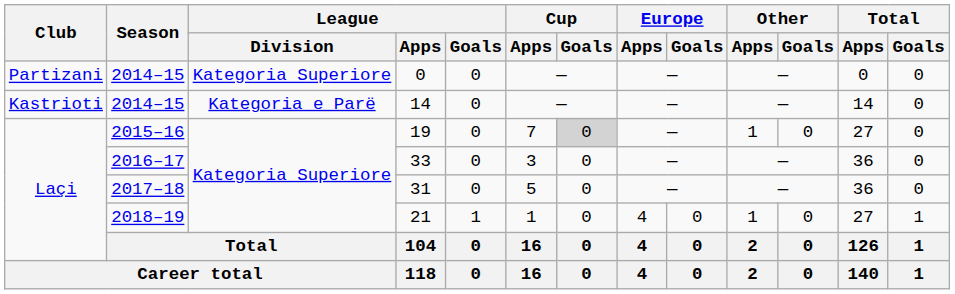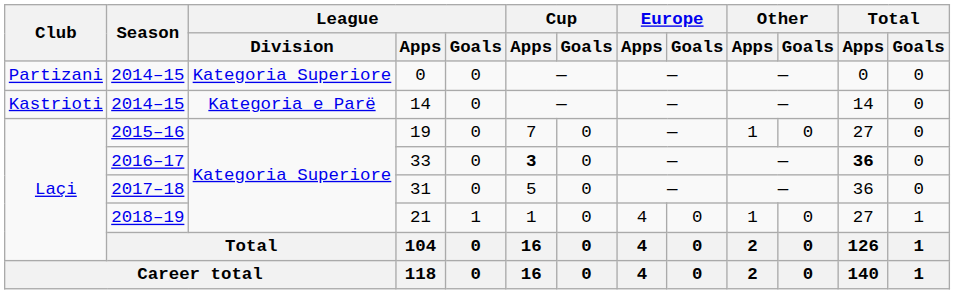(587, 132) lightgrey background -> (587, 132) no background
(531, 161) normal -> (531, 161) bold
(863, 161) normal -> (863, 161) bold
